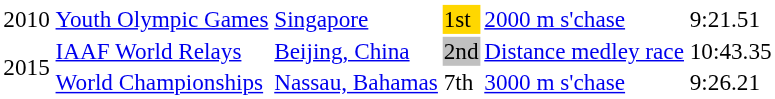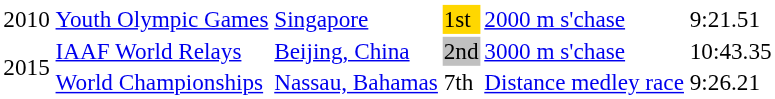(584, 51) Distance medley race -> (555, 51) 3000 m s'chase
(555, 82) 3000 m s'chase -> (584, 82) Distance medley race
